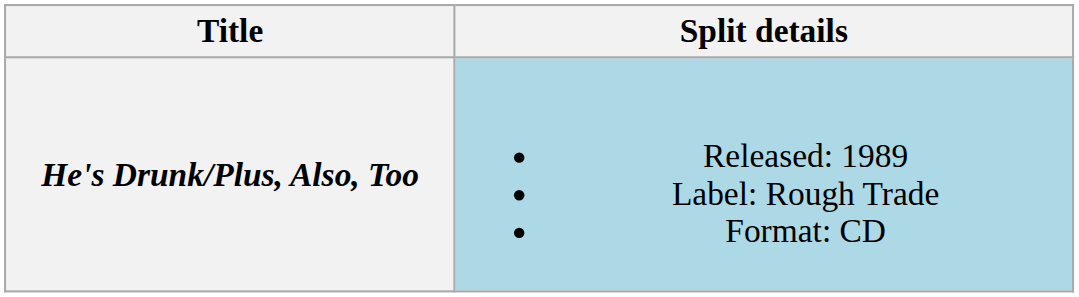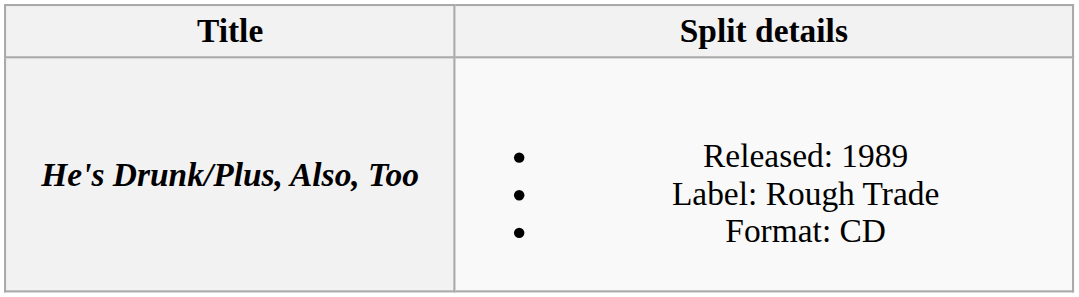(764, 193) lightblue background -> (764, 193) no background
